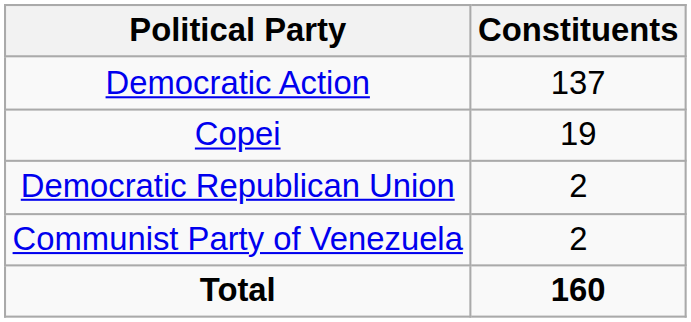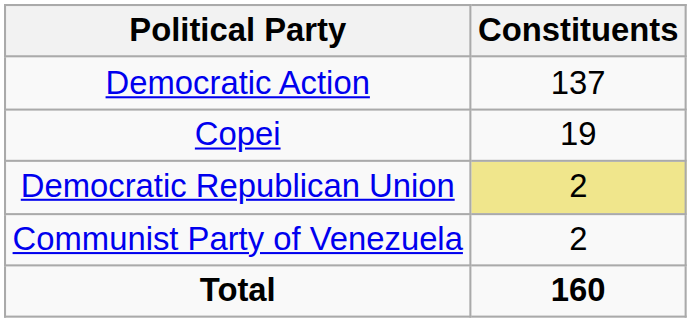(578, 186) no background -> (578, 186) khaki background
